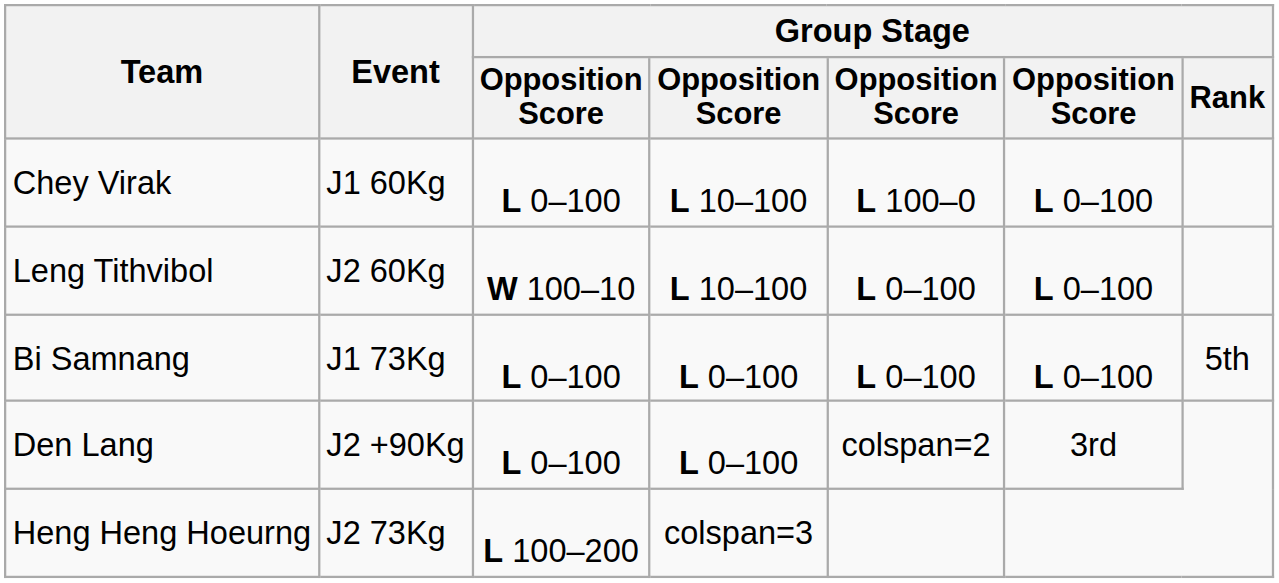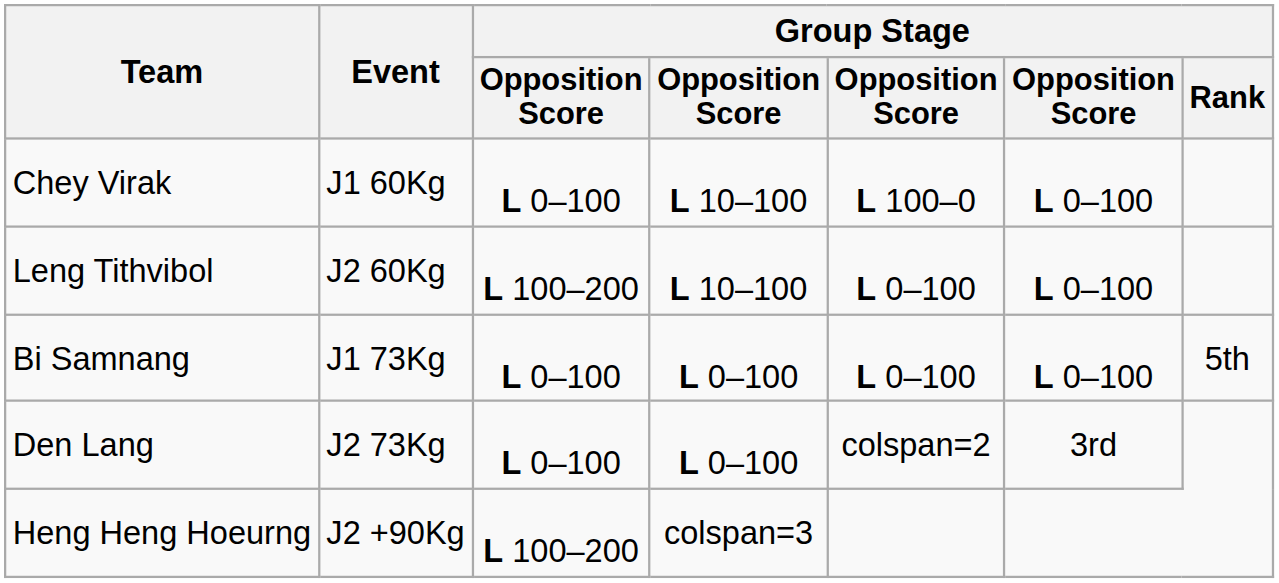(561, 289) W 100–10 -> (561, 289) L 100–200
(396, 446) J2 +90Kg -> (386, 446) J2 73Kg
(386, 533) J2 73Kg -> (396, 533) J2 +90Kg
